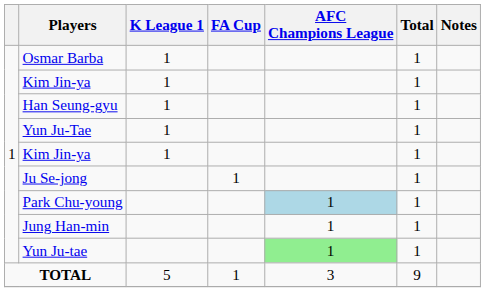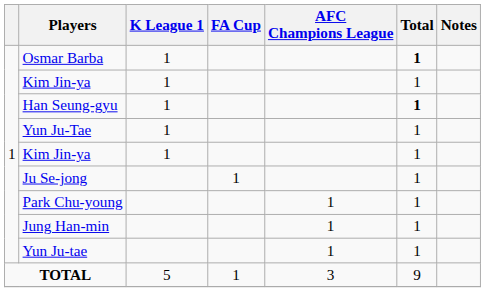(417, 57) normal -> (417, 57) bold
(417, 105) normal -> (417, 105) bold
(331, 202) lightblue background -> (331, 202) no background
(331, 250) lightgreen background -> (331, 250) no background
